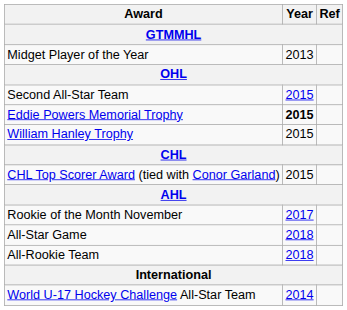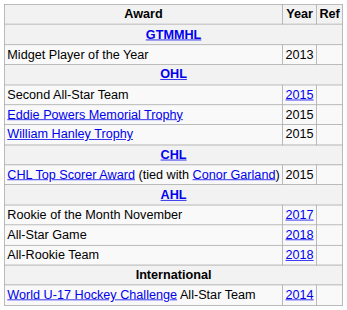(300, 114) bold -> (300, 114) normal
